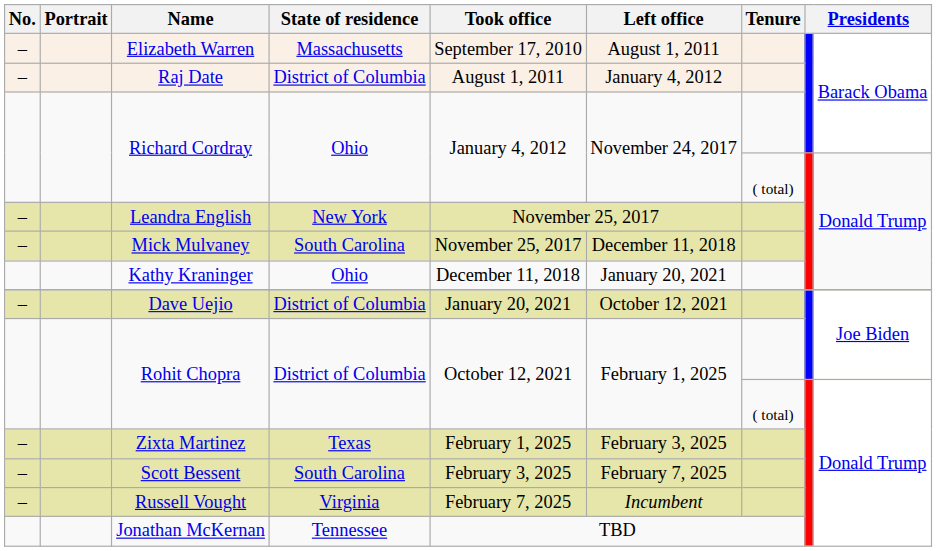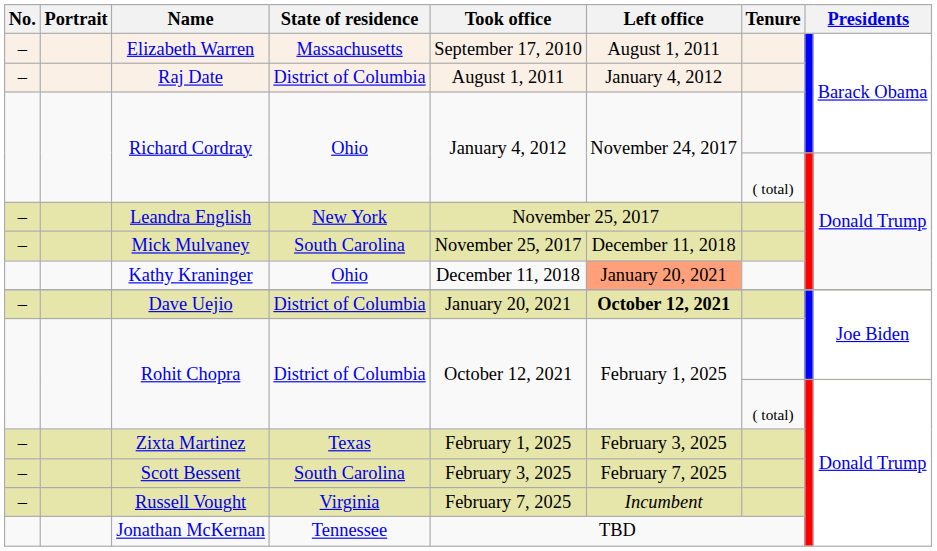(664, 275) no background -> (664, 275) lightsalmon background
(664, 304) normal -> (664, 304) bold
